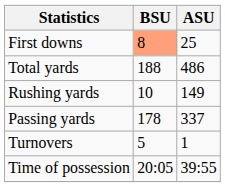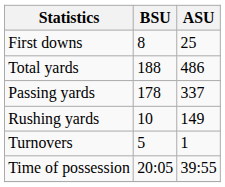(141, 43) lightsalmon background -> (141, 43) no background
rows swapped: (54, 93) <-> (51, 118)
